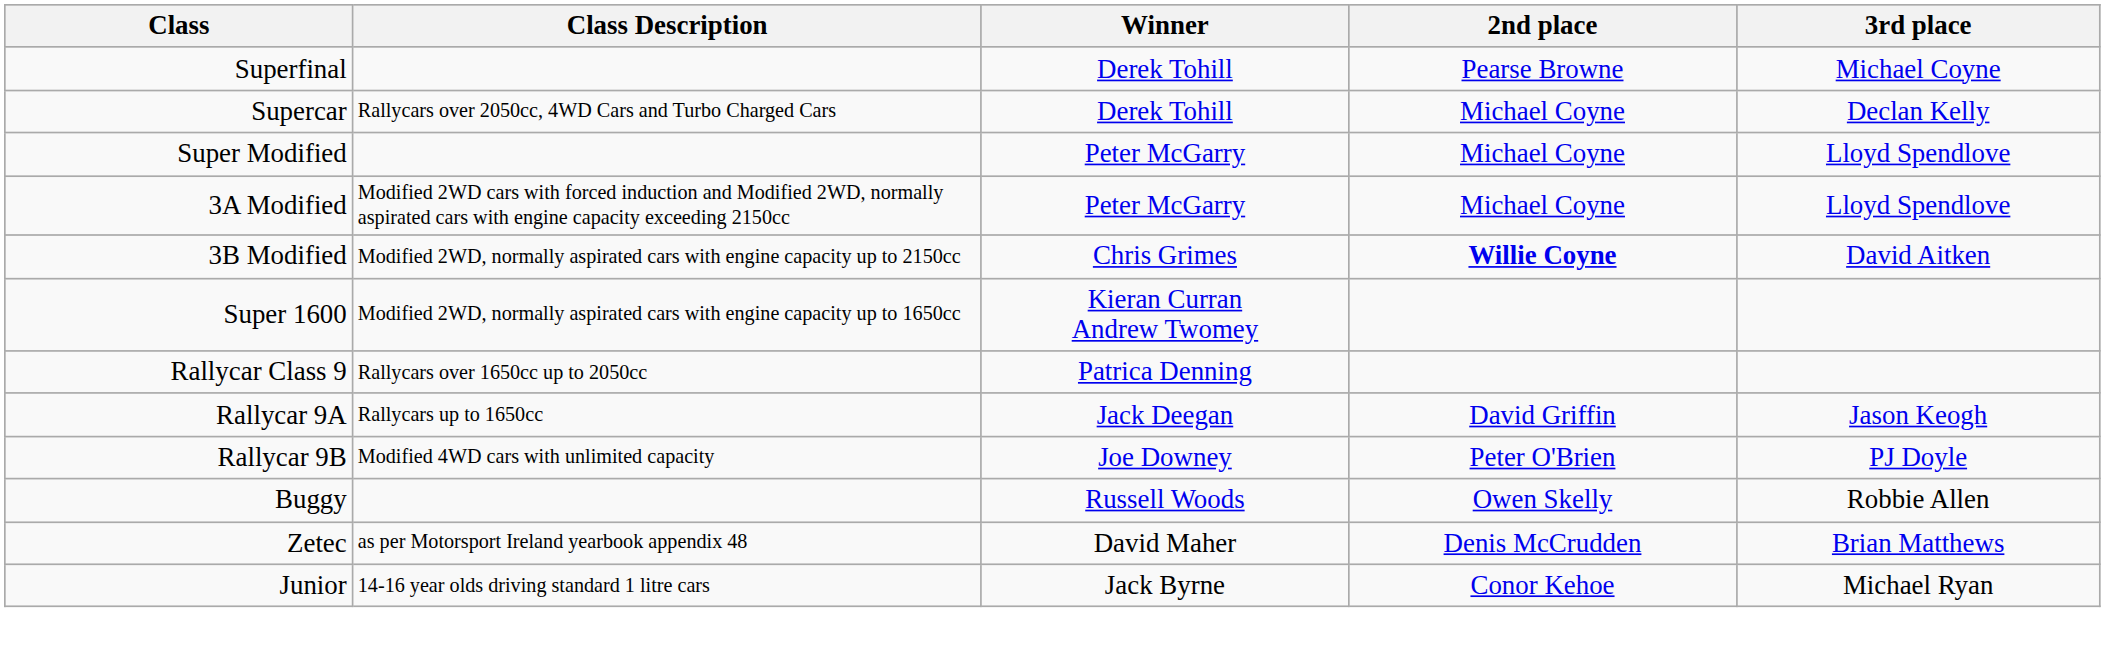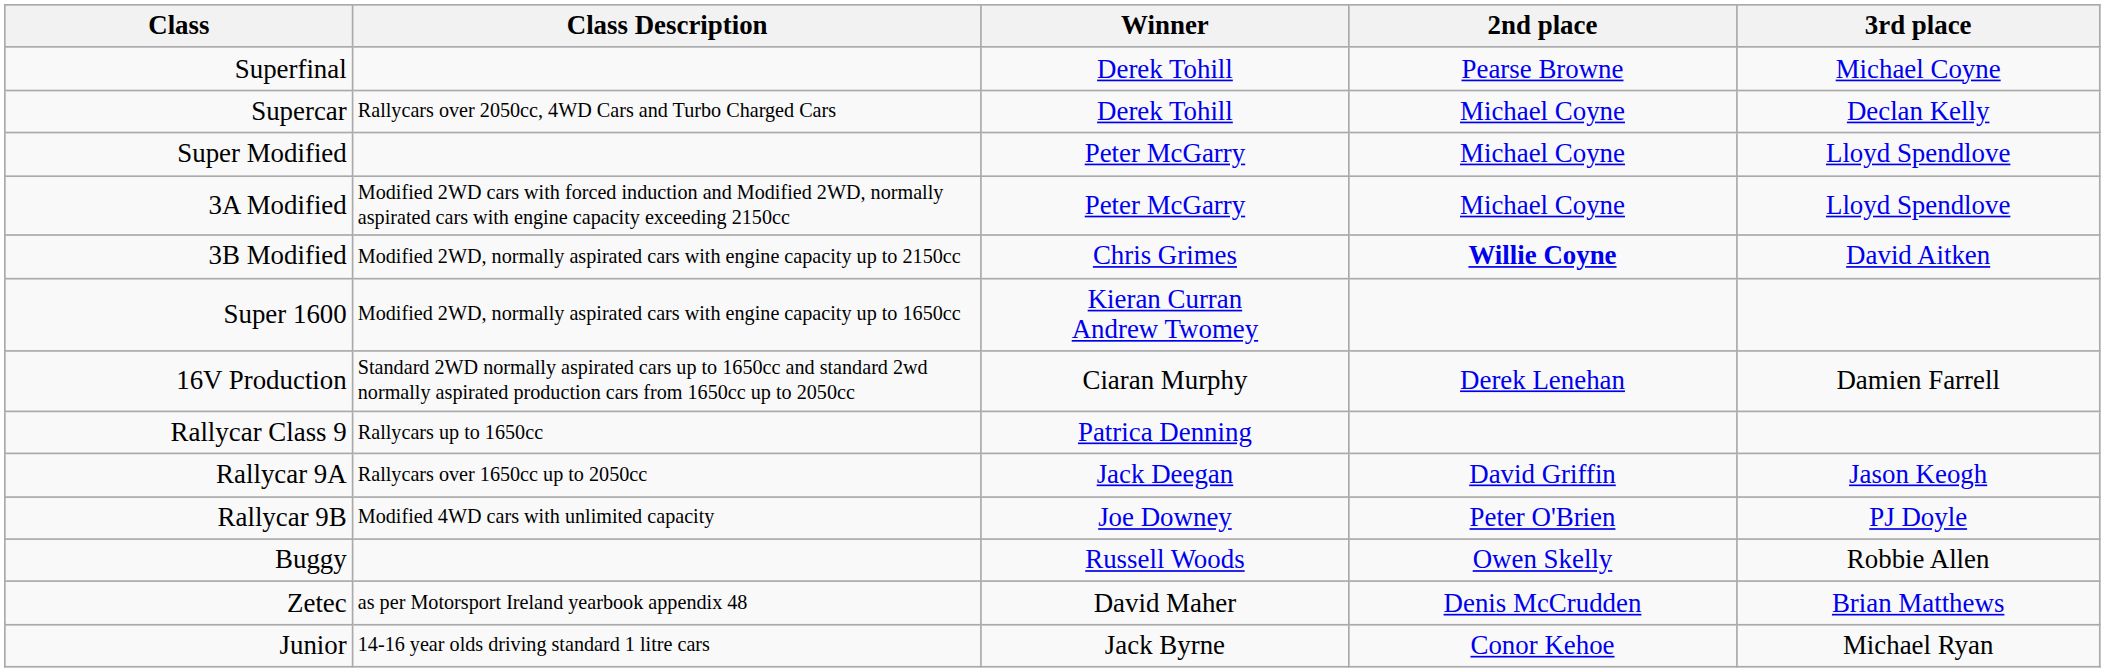+ row: (261, 380)
(502, 371) Rallycars over 1650cc up to 2050cc -> (450, 432) Rallycars up to 1650cc
(450, 414) Rallycars up to 1650cc -> (502, 474) Rallycars over 1650cc up to 2050cc
